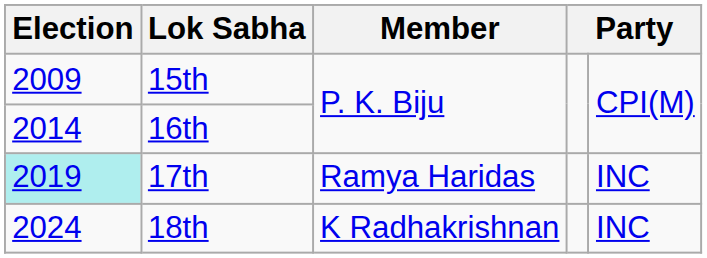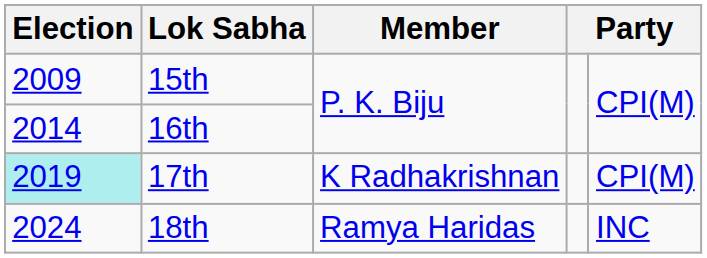(428, 177) Ramya Haridas -> (440, 177) K Radhakrishnan
(623, 177) INC -> (645, 177) CPI(M)
(440, 227) K Radhakrishnan -> (428, 227) Ramya Haridas
